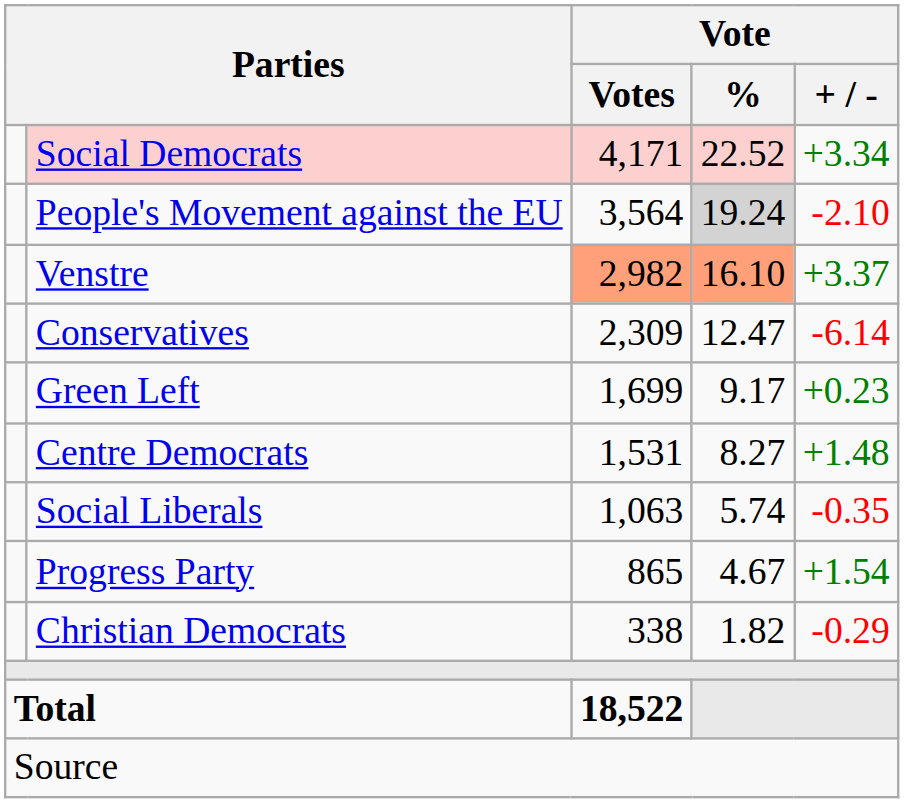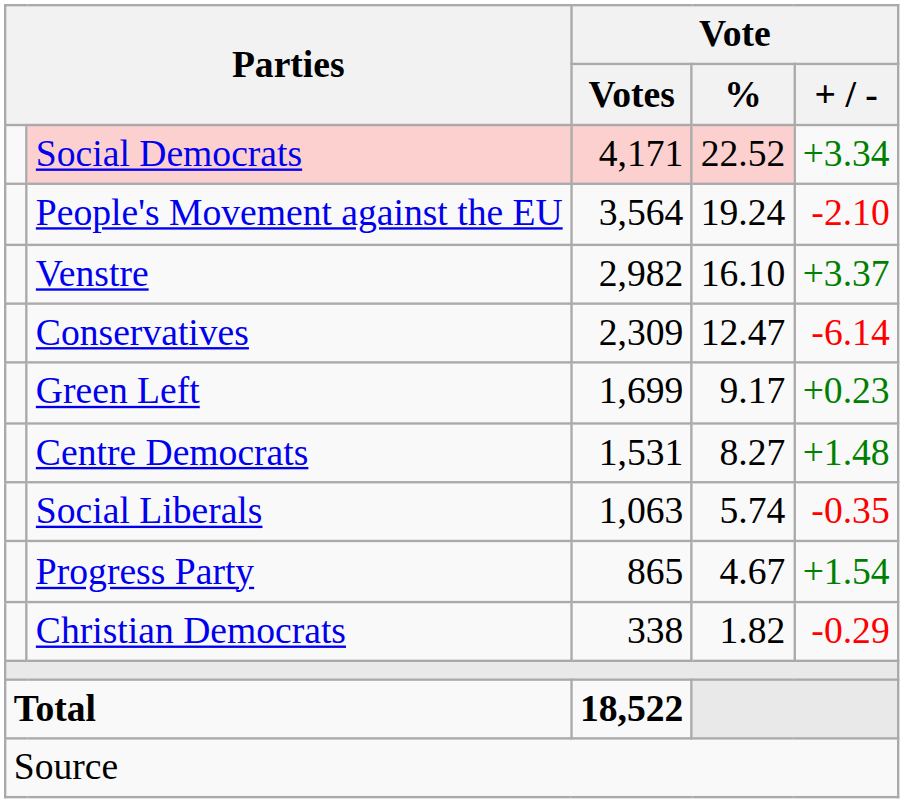(743, 213) lightgrey background -> (743, 213) no background
(641, 272) lightsalmon background -> (641, 272) no background
(743, 272) lightsalmon background -> (743, 272) no background
